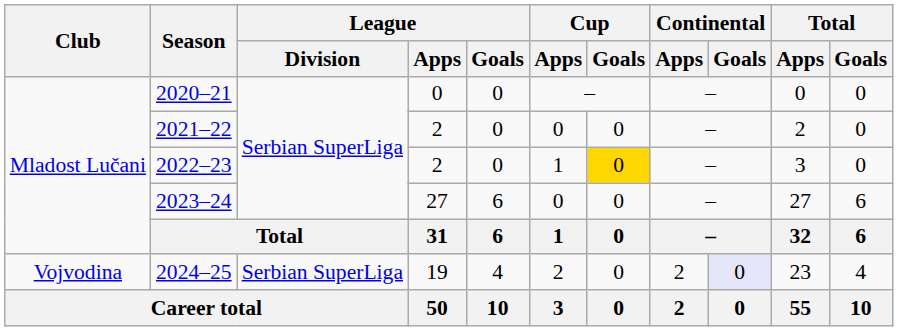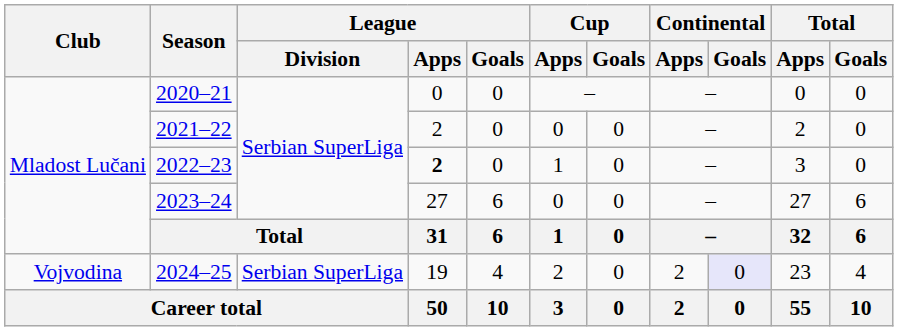(437, 165) normal -> (437, 165) bold
(619, 165) gold background -> (619, 165) no background
